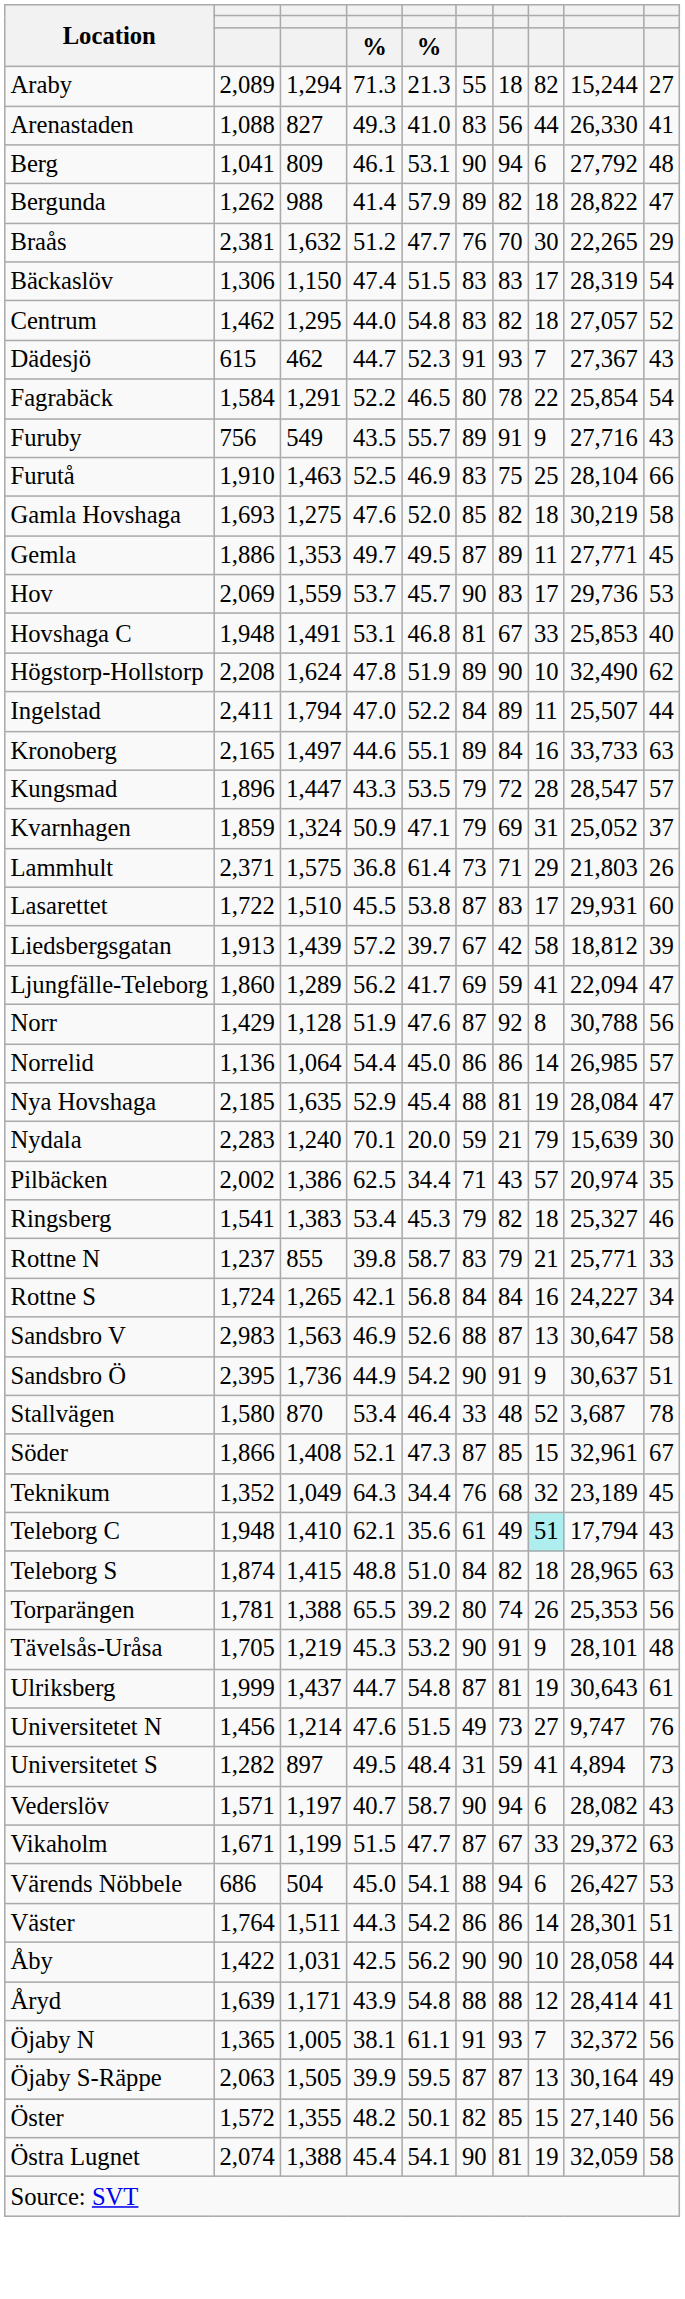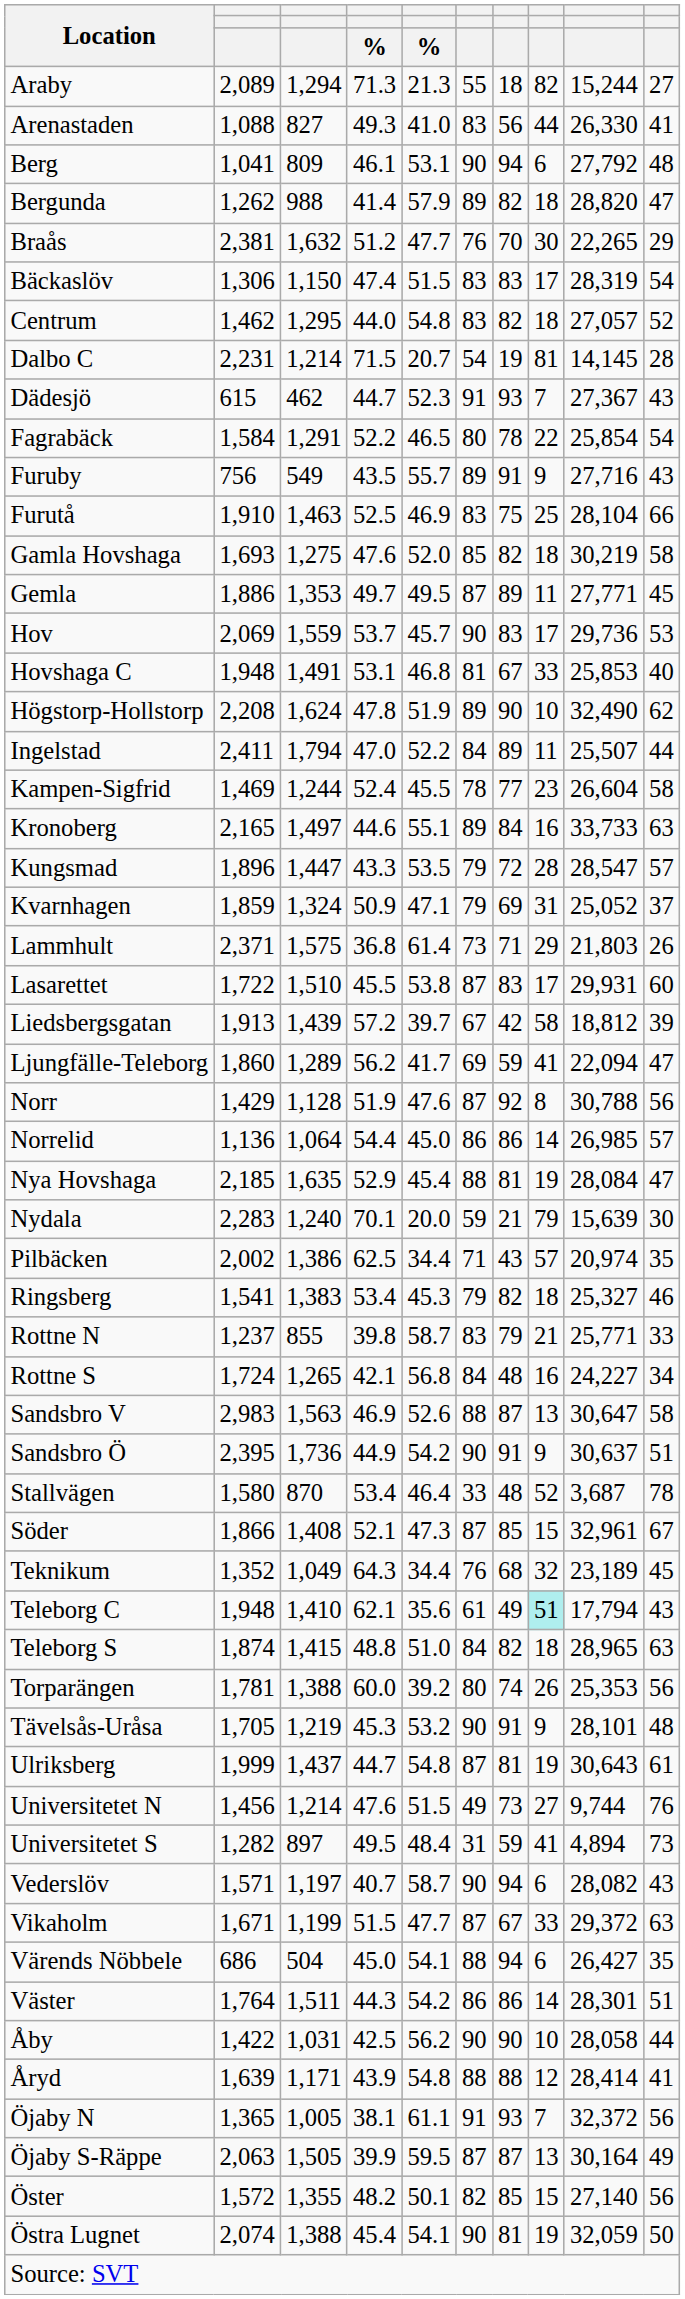(604, 203) 28,822 -> (604, 203) 28,820
+ row: (52, 359)
+ row: (91, 789)
(510, 1297) 84 -> (510, 1375) 48
(375, 1609) 65.5 -> (375, 1688) 60.0
(598, 1727) 9,747 -> (598, 1805) 9,744
(661, 1883) 53 -> (661, 1961) 35
(661, 2156) 58 -> (661, 2235) 50
